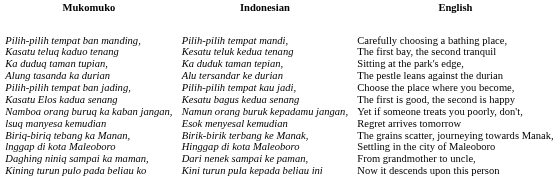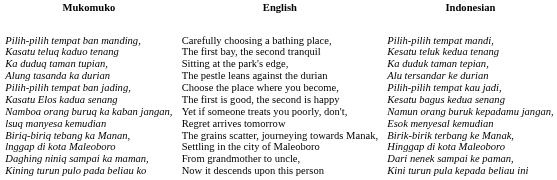columns swapped: (265, 7) <-> (455, 7)
